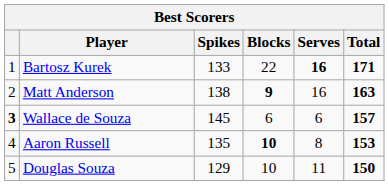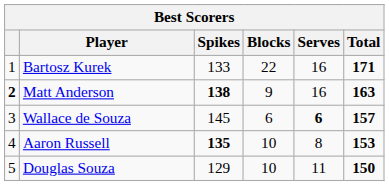(319, 67) bold -> (319, 67) normal
(12, 93) normal -> (12, 93) bold
(219, 93) normal -> (219, 93) bold
(269, 93) bold -> (269, 93) normal
(12, 118) bold -> (12, 118) normal
(319, 118) normal -> (319, 118) bold
(219, 143) normal -> (219, 143) bold
(269, 143) bold -> (269, 143) normal
